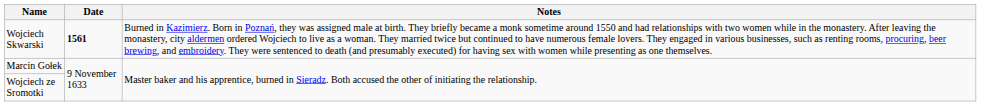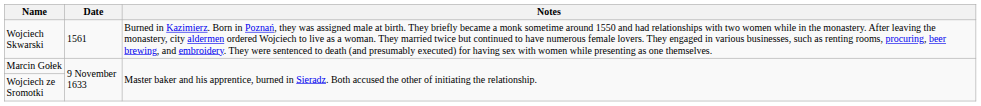(77, 39) bold -> (77, 39) normal
